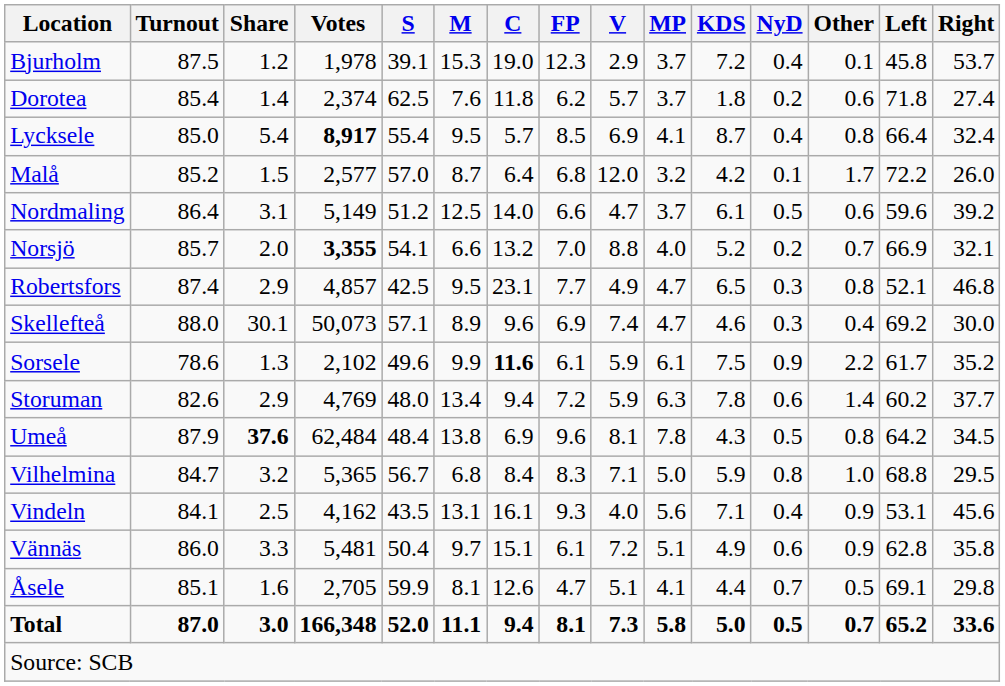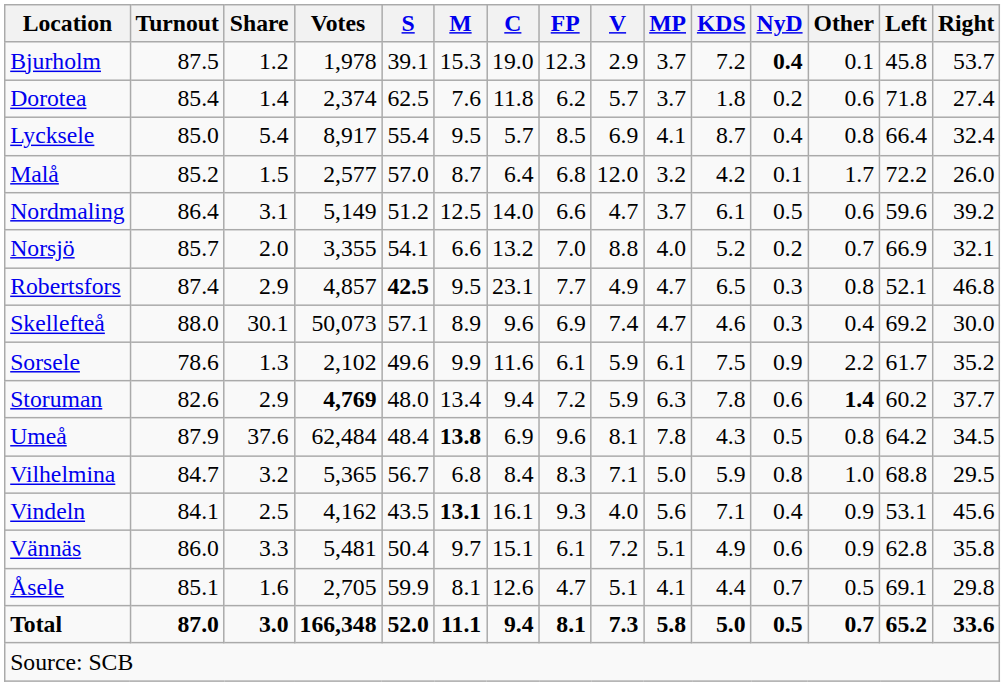(788, 60) normal -> (788, 60) bold
(350, 135) bold -> (350, 135) normal
(350, 248) bold -> (350, 248) normal
(408, 286) normal -> (408, 286) bold
(513, 361) bold -> (513, 361) normal
(350, 398) normal -> (350, 398) bold
(859, 398) normal -> (859, 398) bold
(268, 436) bold -> (268, 436) normal
(460, 436) normal -> (460, 436) bold
(460, 511) normal -> (460, 511) bold
